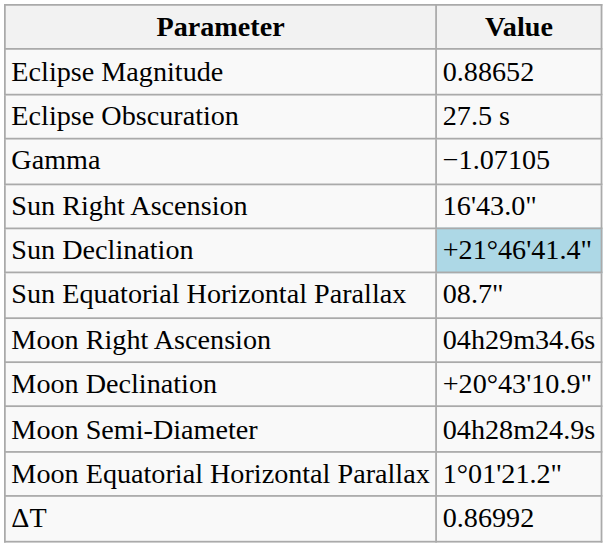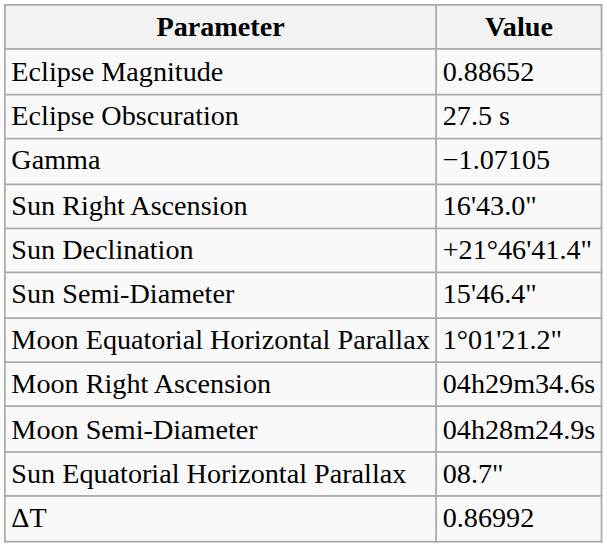(517, 250) lightblue background -> (517, 250) no background
+ row: (123, 294)
rows swapped: (209, 294) <-> (221, 473)
- row: (114, 384)
